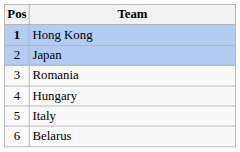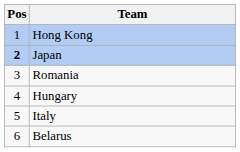(17, 34) bold -> (17, 34) normal
(17, 55) normal -> (17, 55) bold
